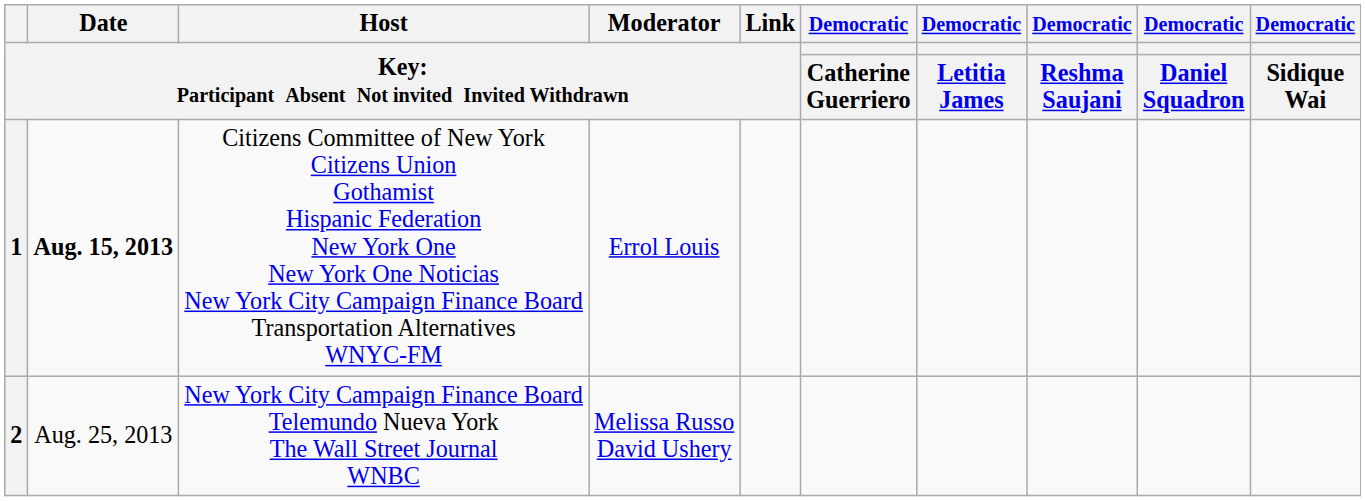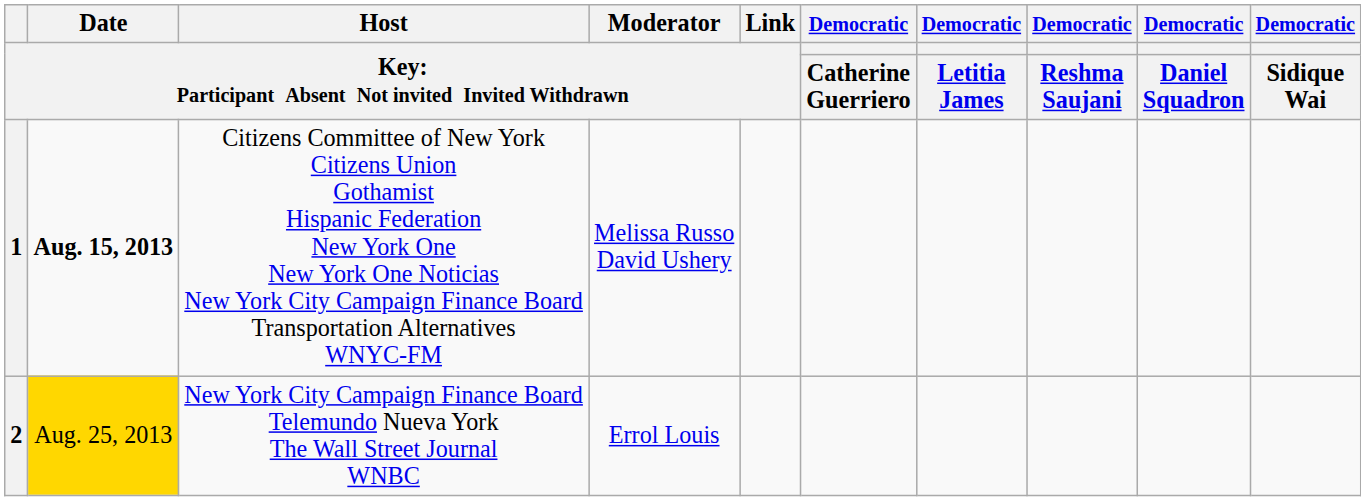(664, 247) Errol Louis -> (664, 247) Melissa Russo David Ushery
(103, 435) no background -> (103, 435) gold background
(664, 435) Melissa Russo David Ushery -> (664, 435) Errol Louis
